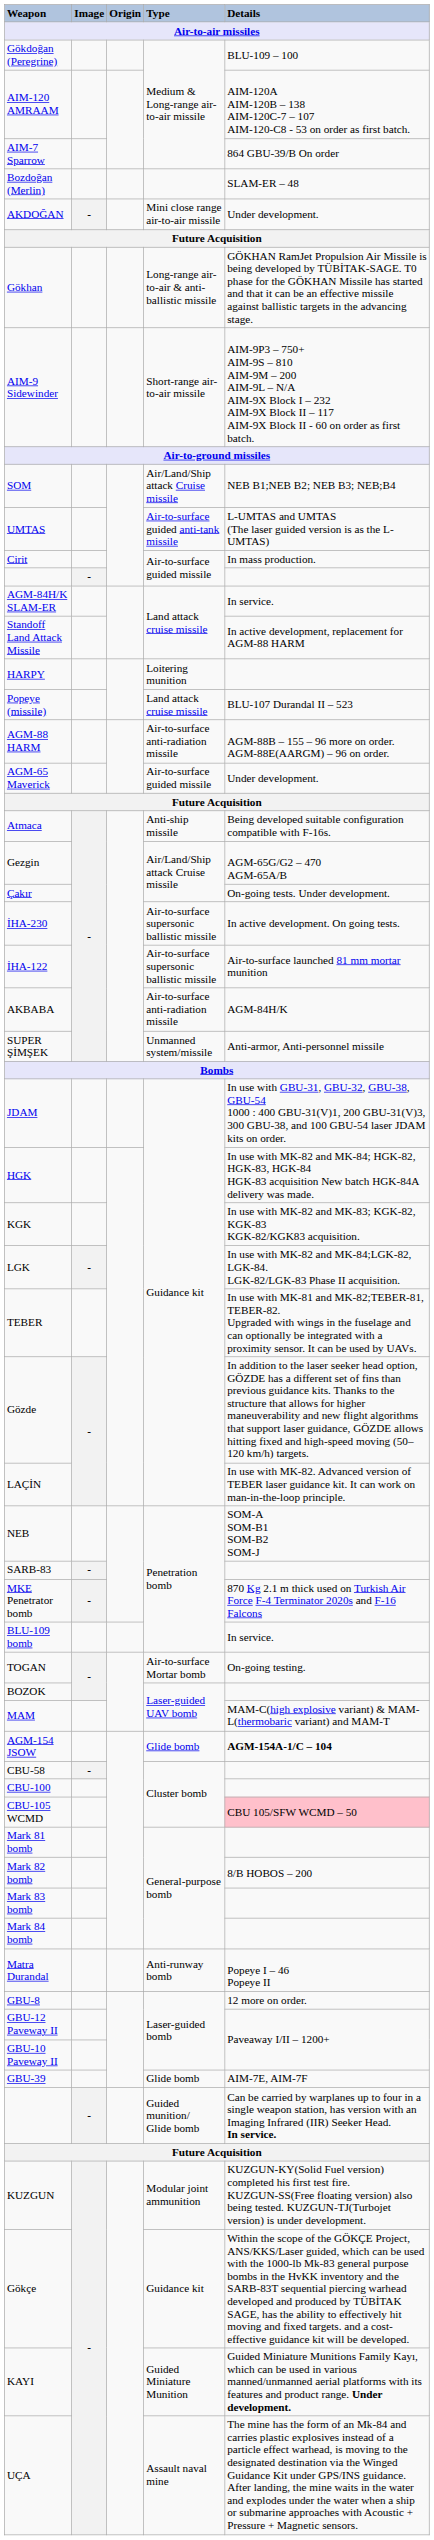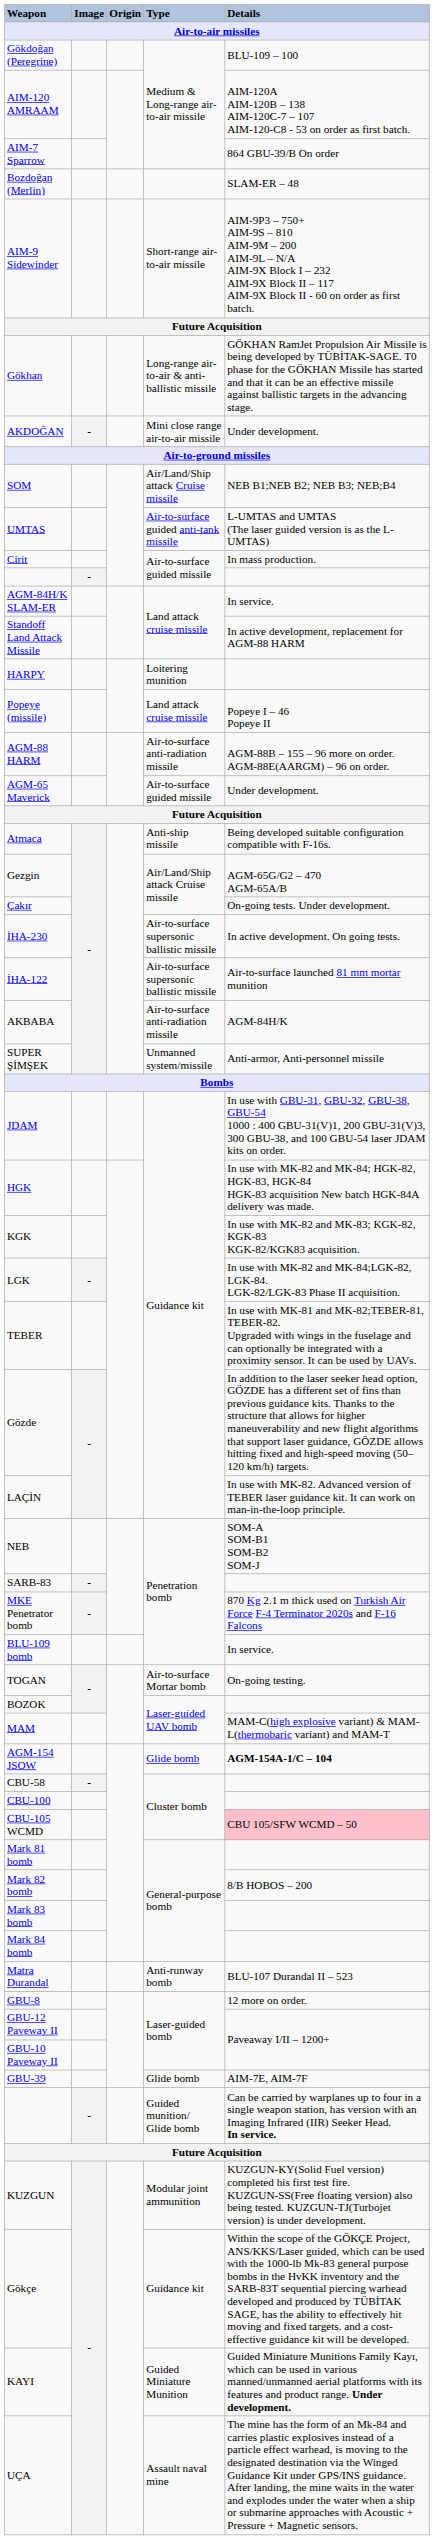rows swapped: (32, 387) <-> (35, 214)
(290, 704) BLU-107 Durandal II – 523 -> (258, 717) Popeye I – 46 Popeye II
(258, 1976) Popeye I – 46 Popeye II -> (290, 1976) BLU-107 Durandal II – 523
